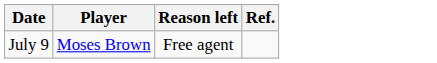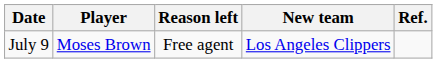+ column: (318, 17)
